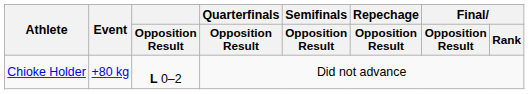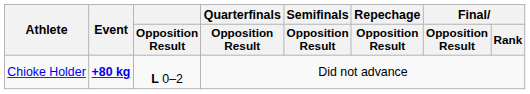(110, 72) normal -> (111, 72) bold
